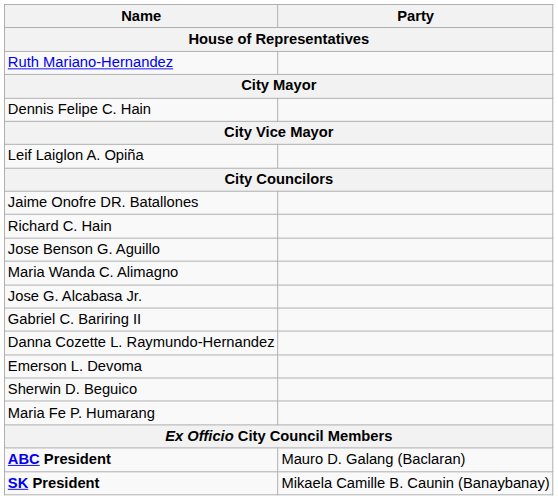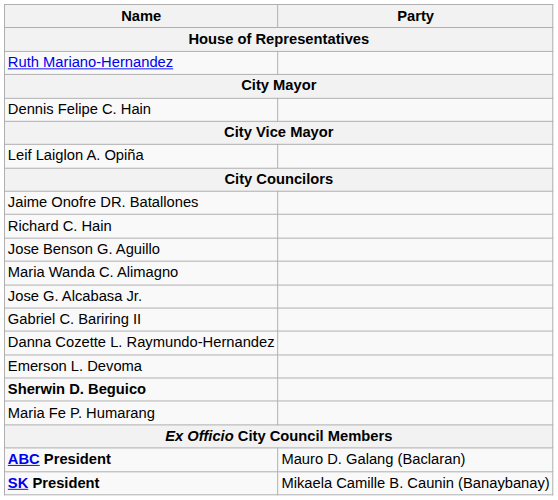(72, 389) normal -> (77, 389) bold
